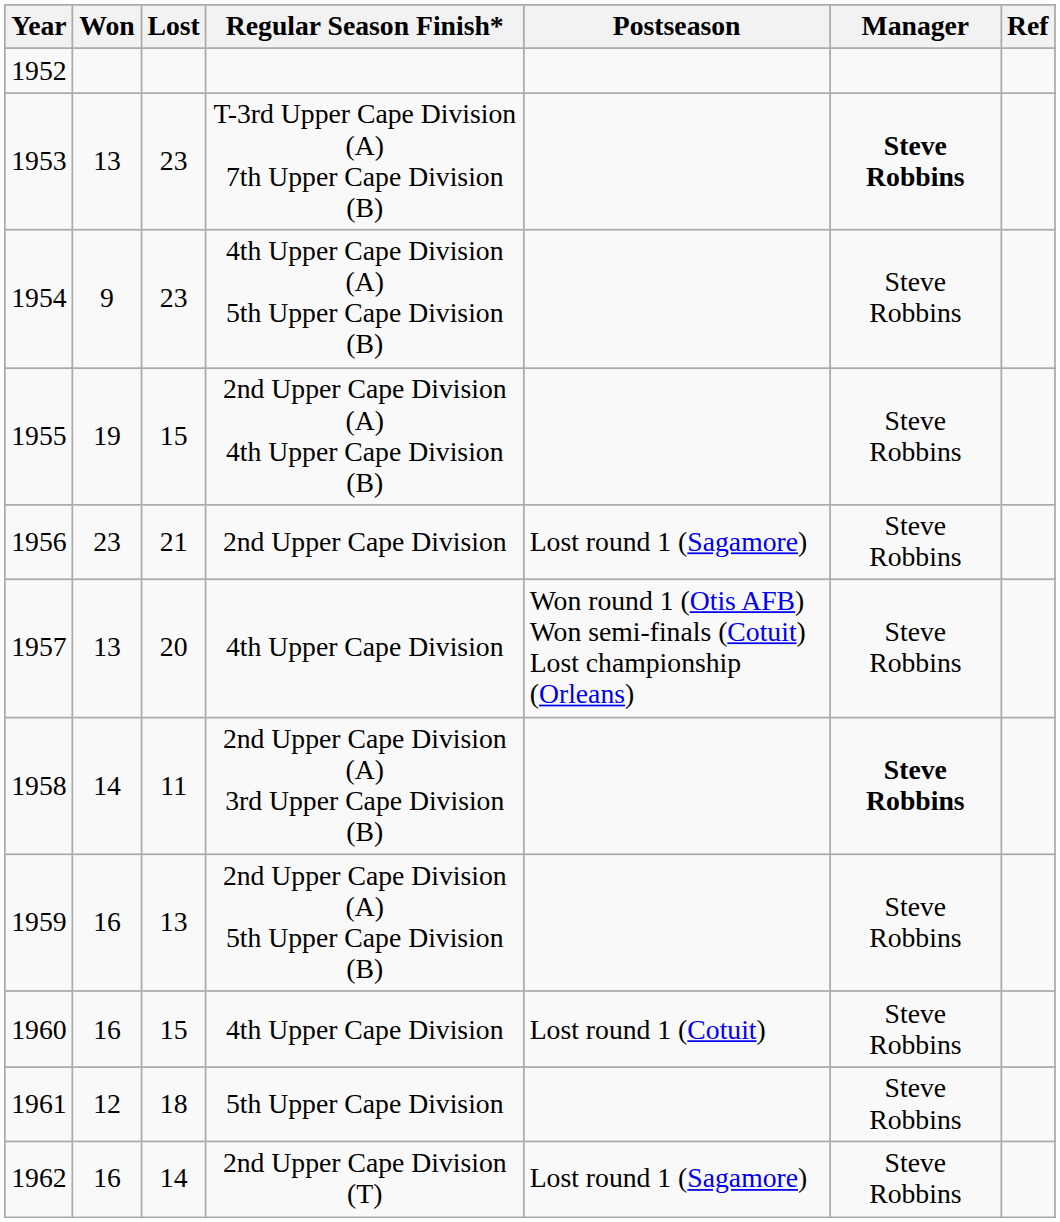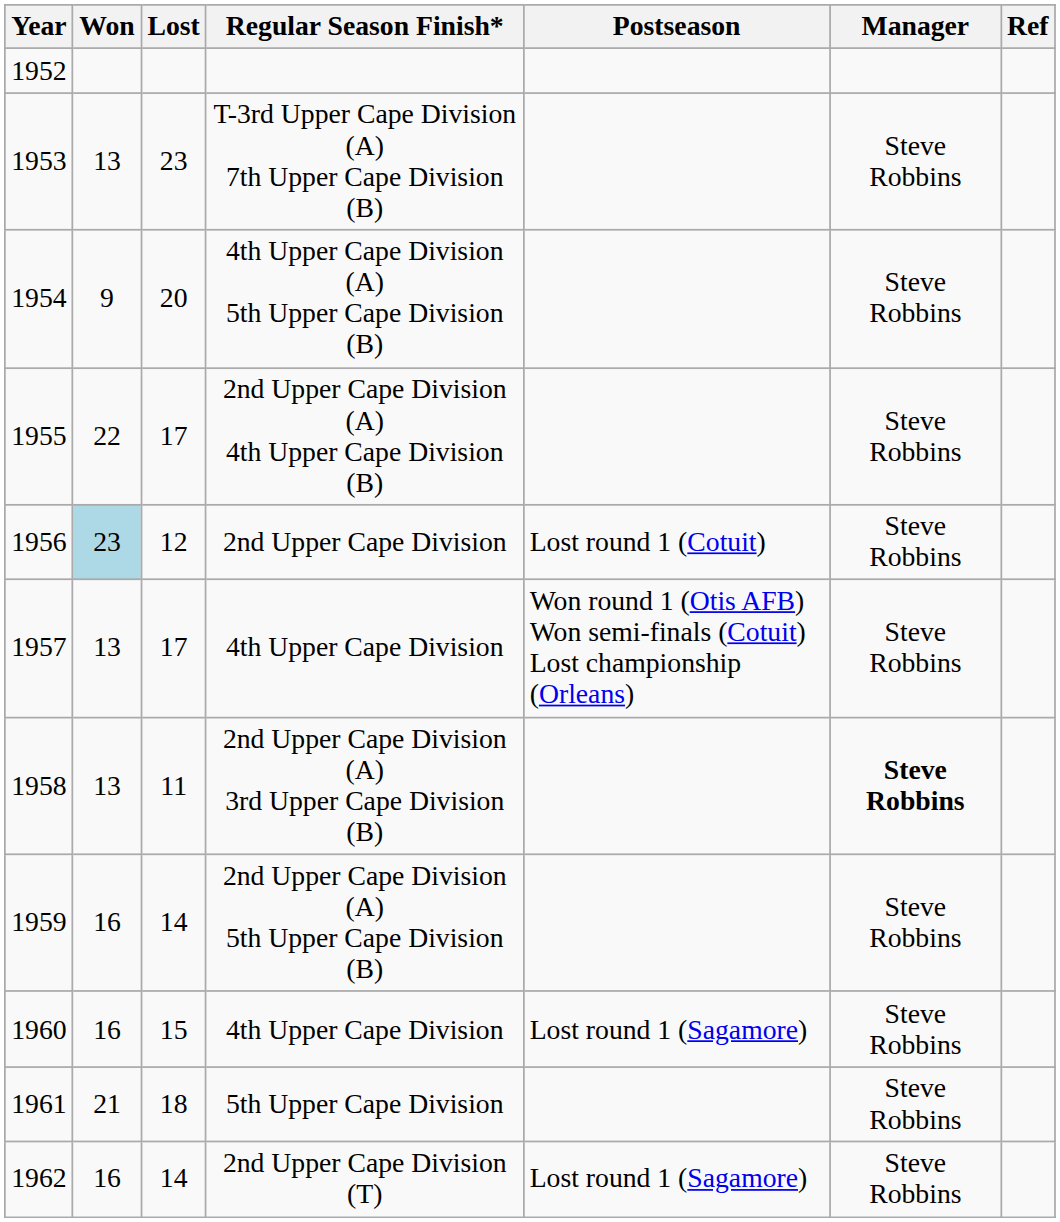(915, 160) bold -> (915, 160) normal
(174, 298) 23 -> (174, 298) 20
(107, 435) 19 -> (107, 435) 22
(174, 435) 15 -> (174, 435) 17
(107, 541) no background -> (107, 541) lightblue background
(174, 541) 21 -> (174, 541) 12
(668, 541) Lost round 1 (Sagamore) -> (648, 541) Lost round 1 (Cotuit)
(174, 647) 20 -> (174, 647) 17
(107, 785) 14 -> (107, 785) 13
(174, 922) 13 -> (174, 922) 14
(648, 1028) Lost round 1 (Cotuit) -> (668, 1028) Lost round 1 (Sagamore)
(107, 1103) 12 -> (107, 1103) 21
